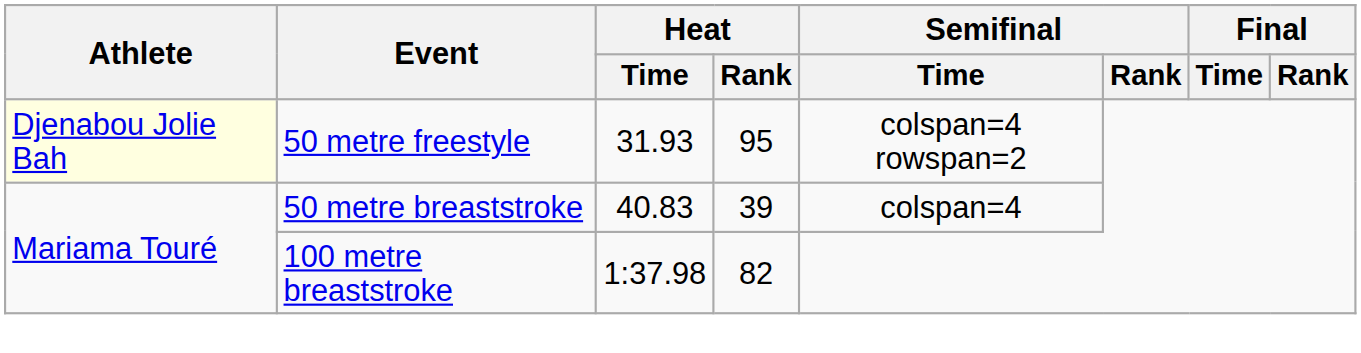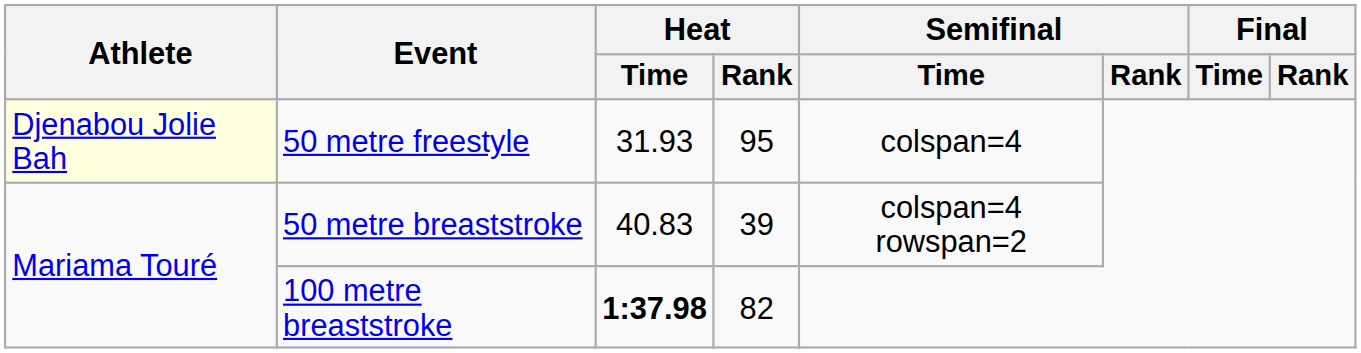(951, 142) colspan=4 rowspan=2 -> (951, 142) colspan=4
(951, 207) colspan=4 -> (951, 224) colspan=4 rowspan=2
(655, 273) normal -> (655, 307) bold
